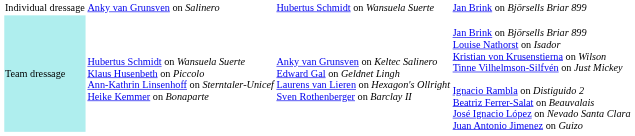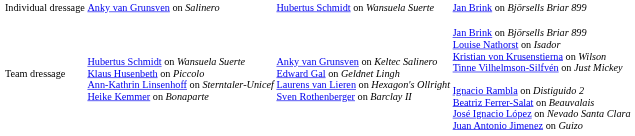(35, 73) paleturquoise background -> (35, 73) no background
